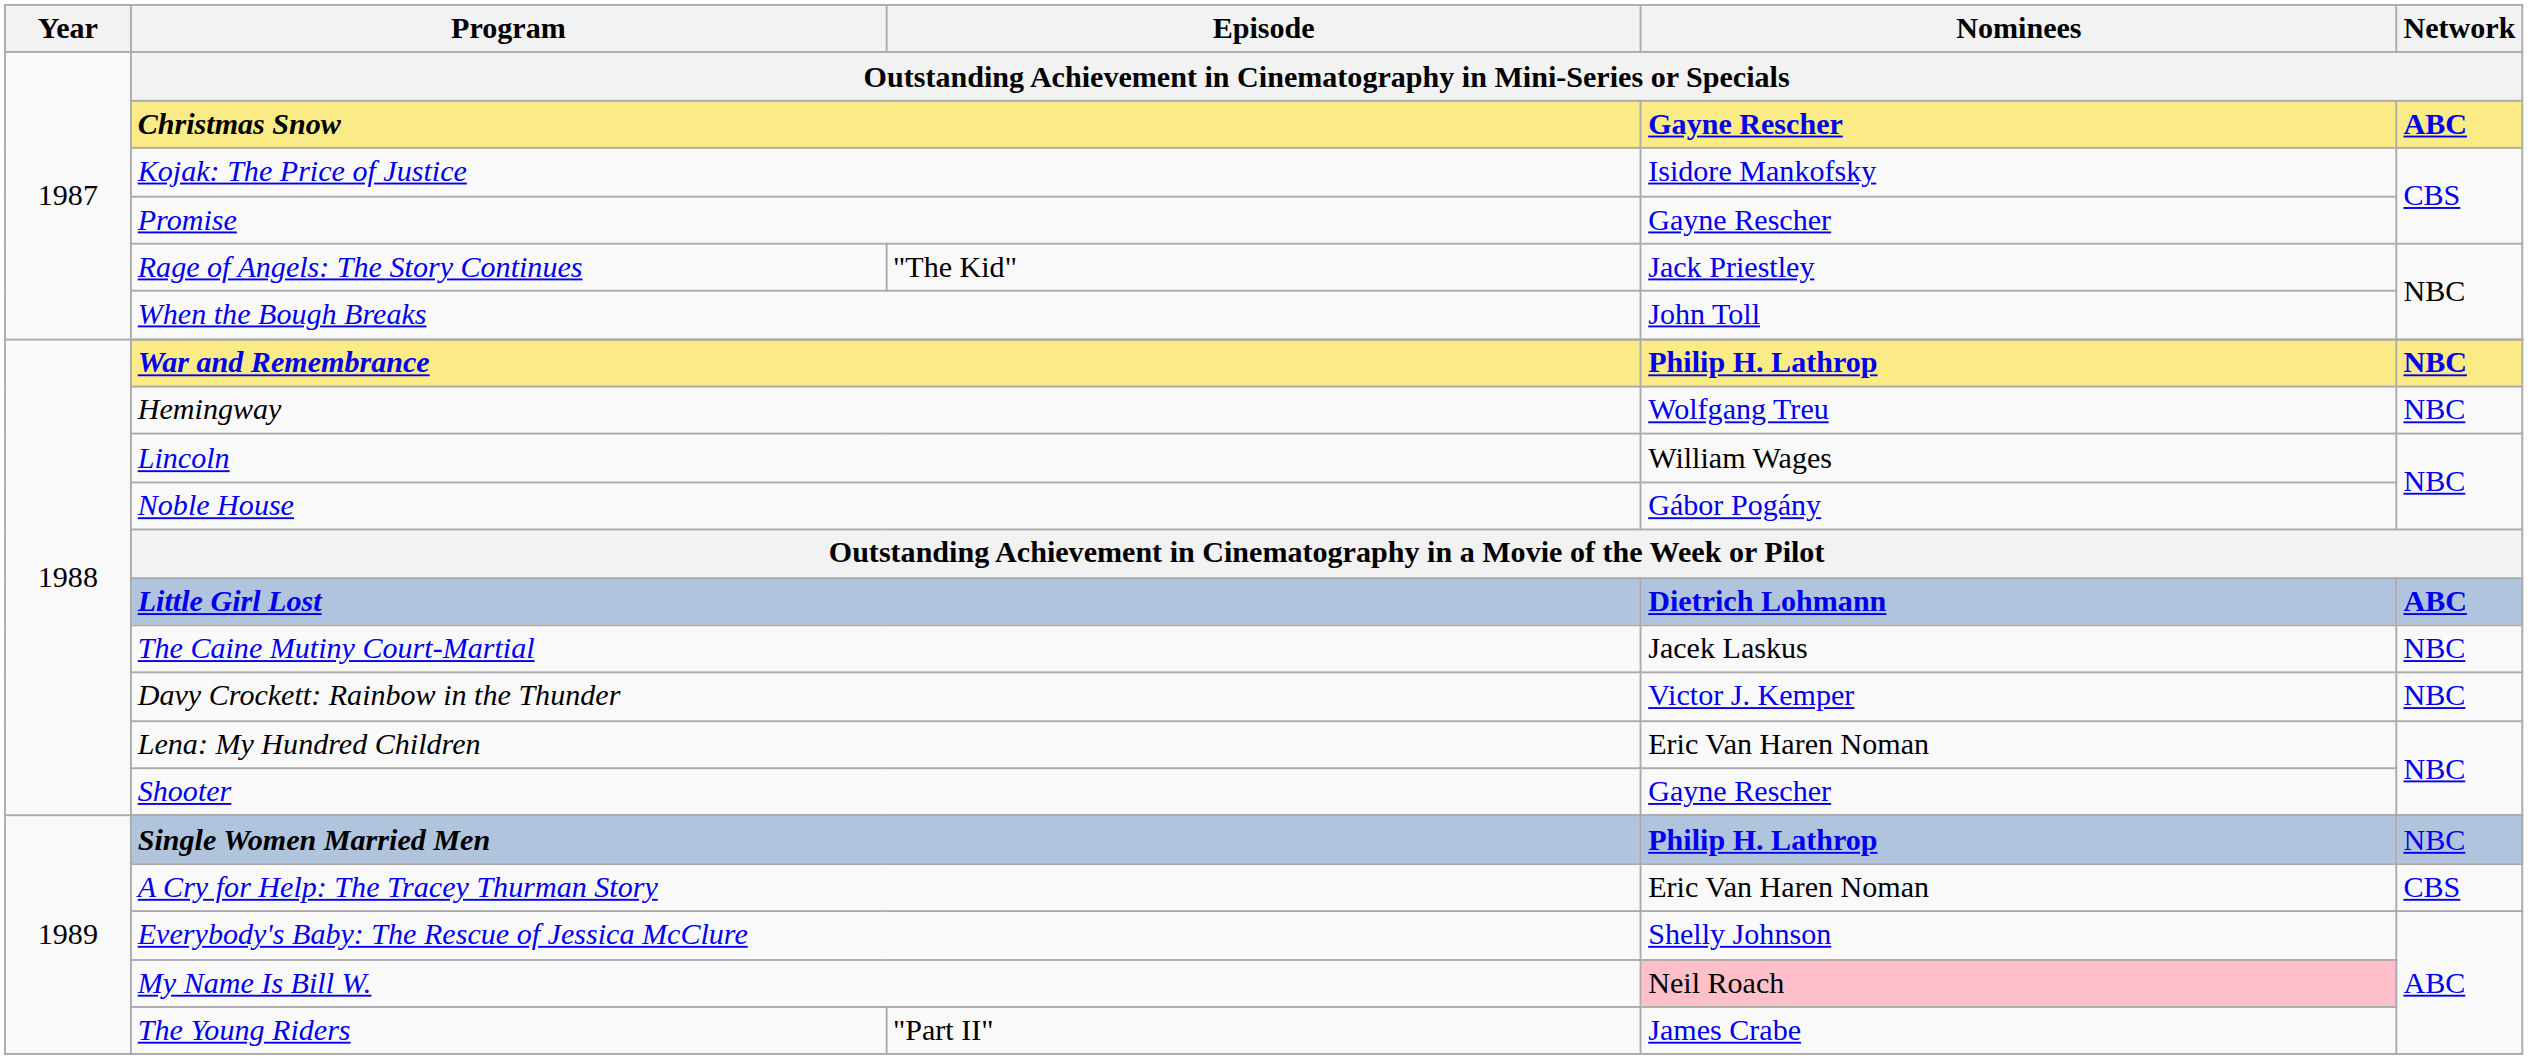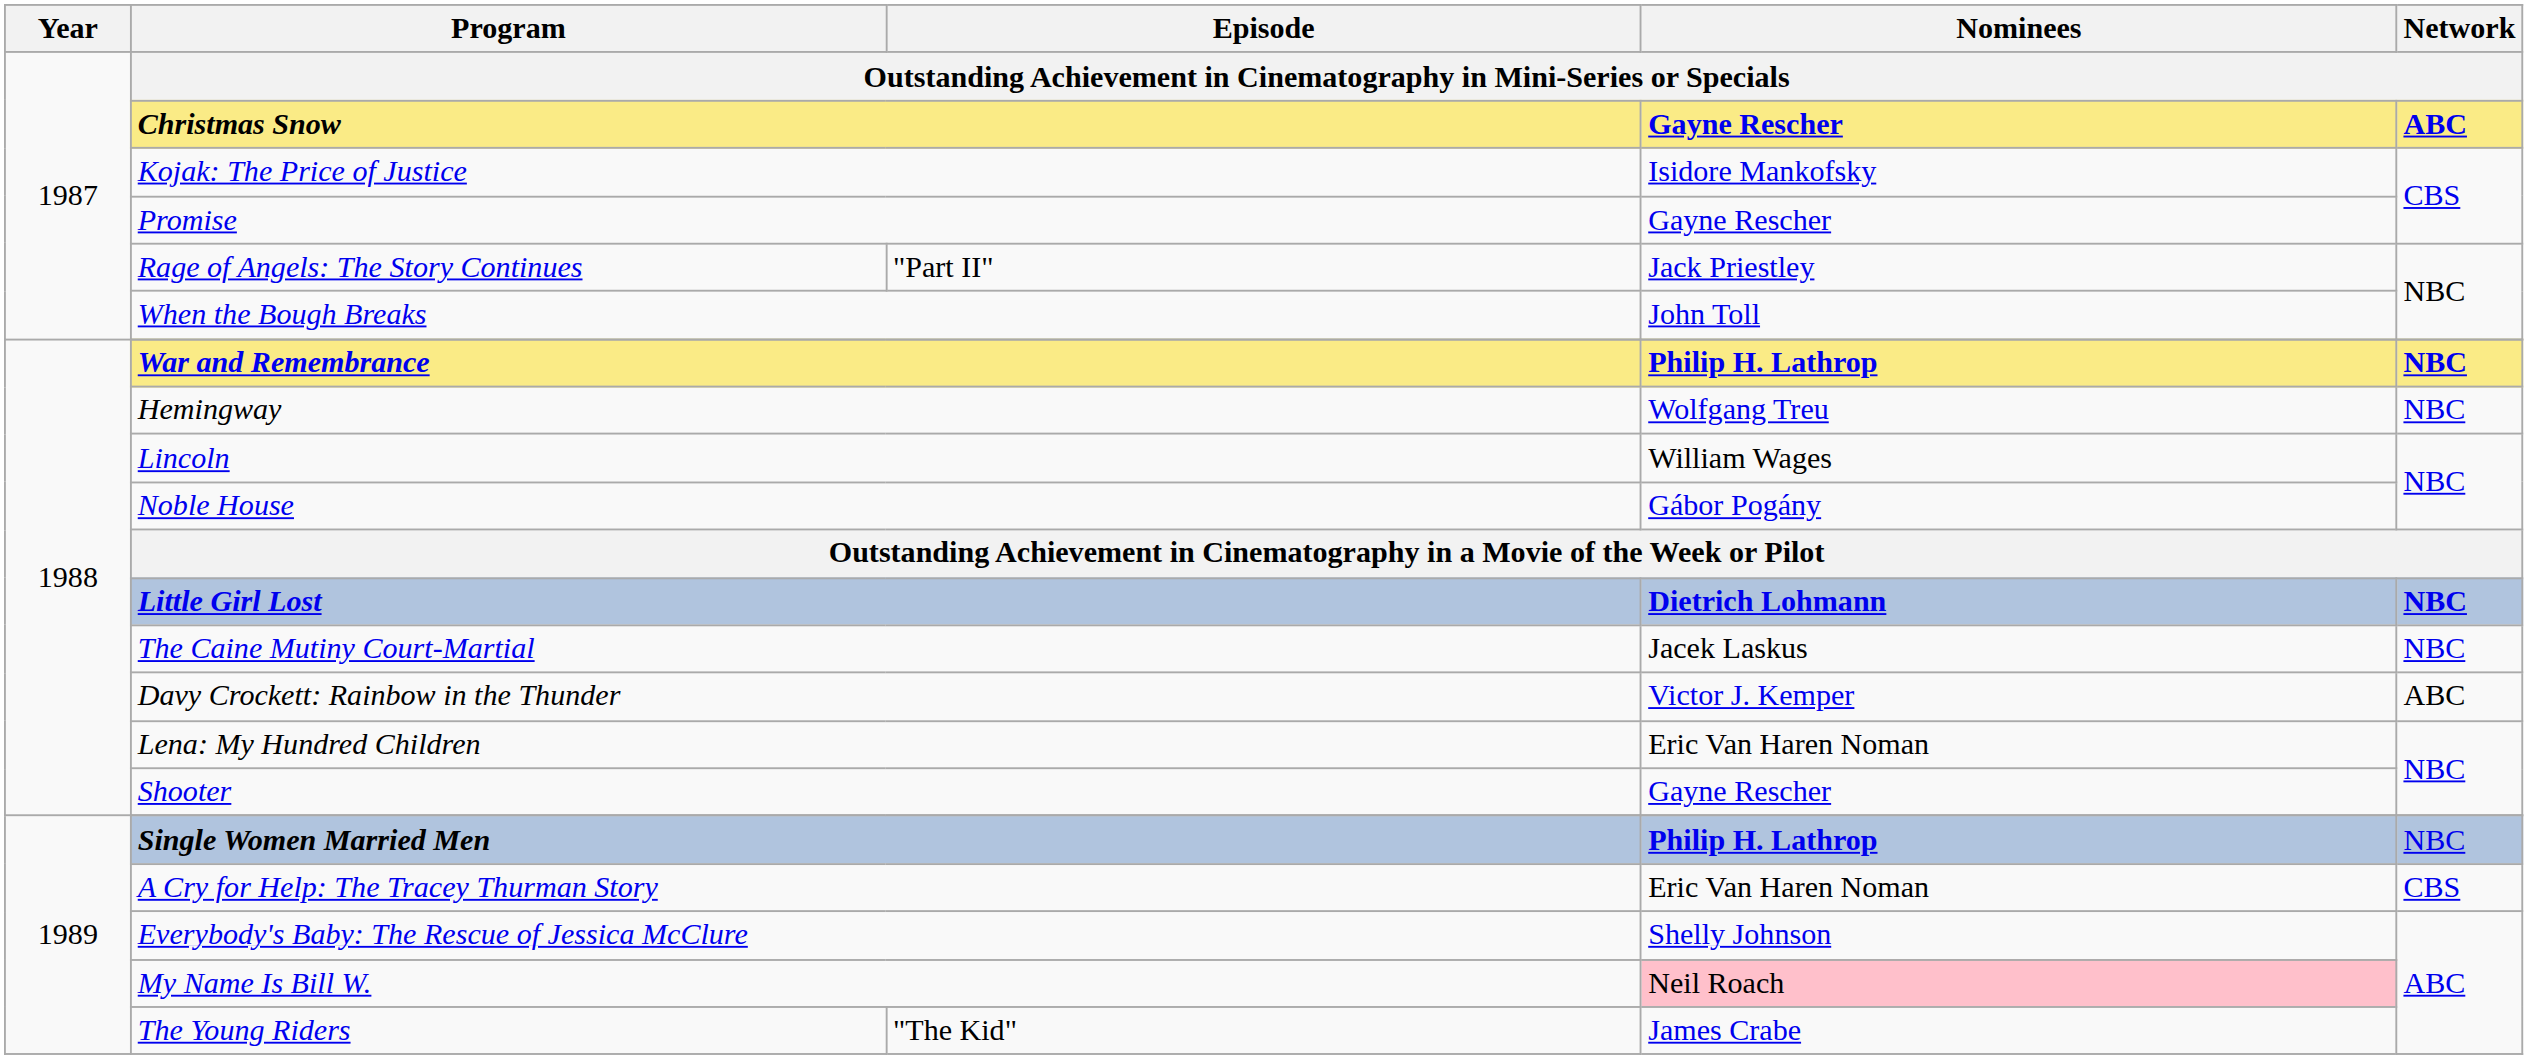(955, 266) "The Kid" -> (943, 266) "Part II"
(2435, 600) ABC -> (2435, 600) NBC
(2434, 696) NBC -> (2434, 696) ABC
(943, 1030) "Part II" -> (955, 1030) "The Kid"
